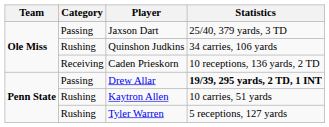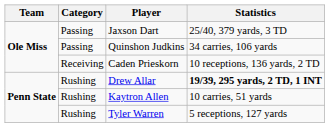(78, 46) Rushing -> (77, 46) Passing
(77, 80) Passing -> (78, 80) Rushing
